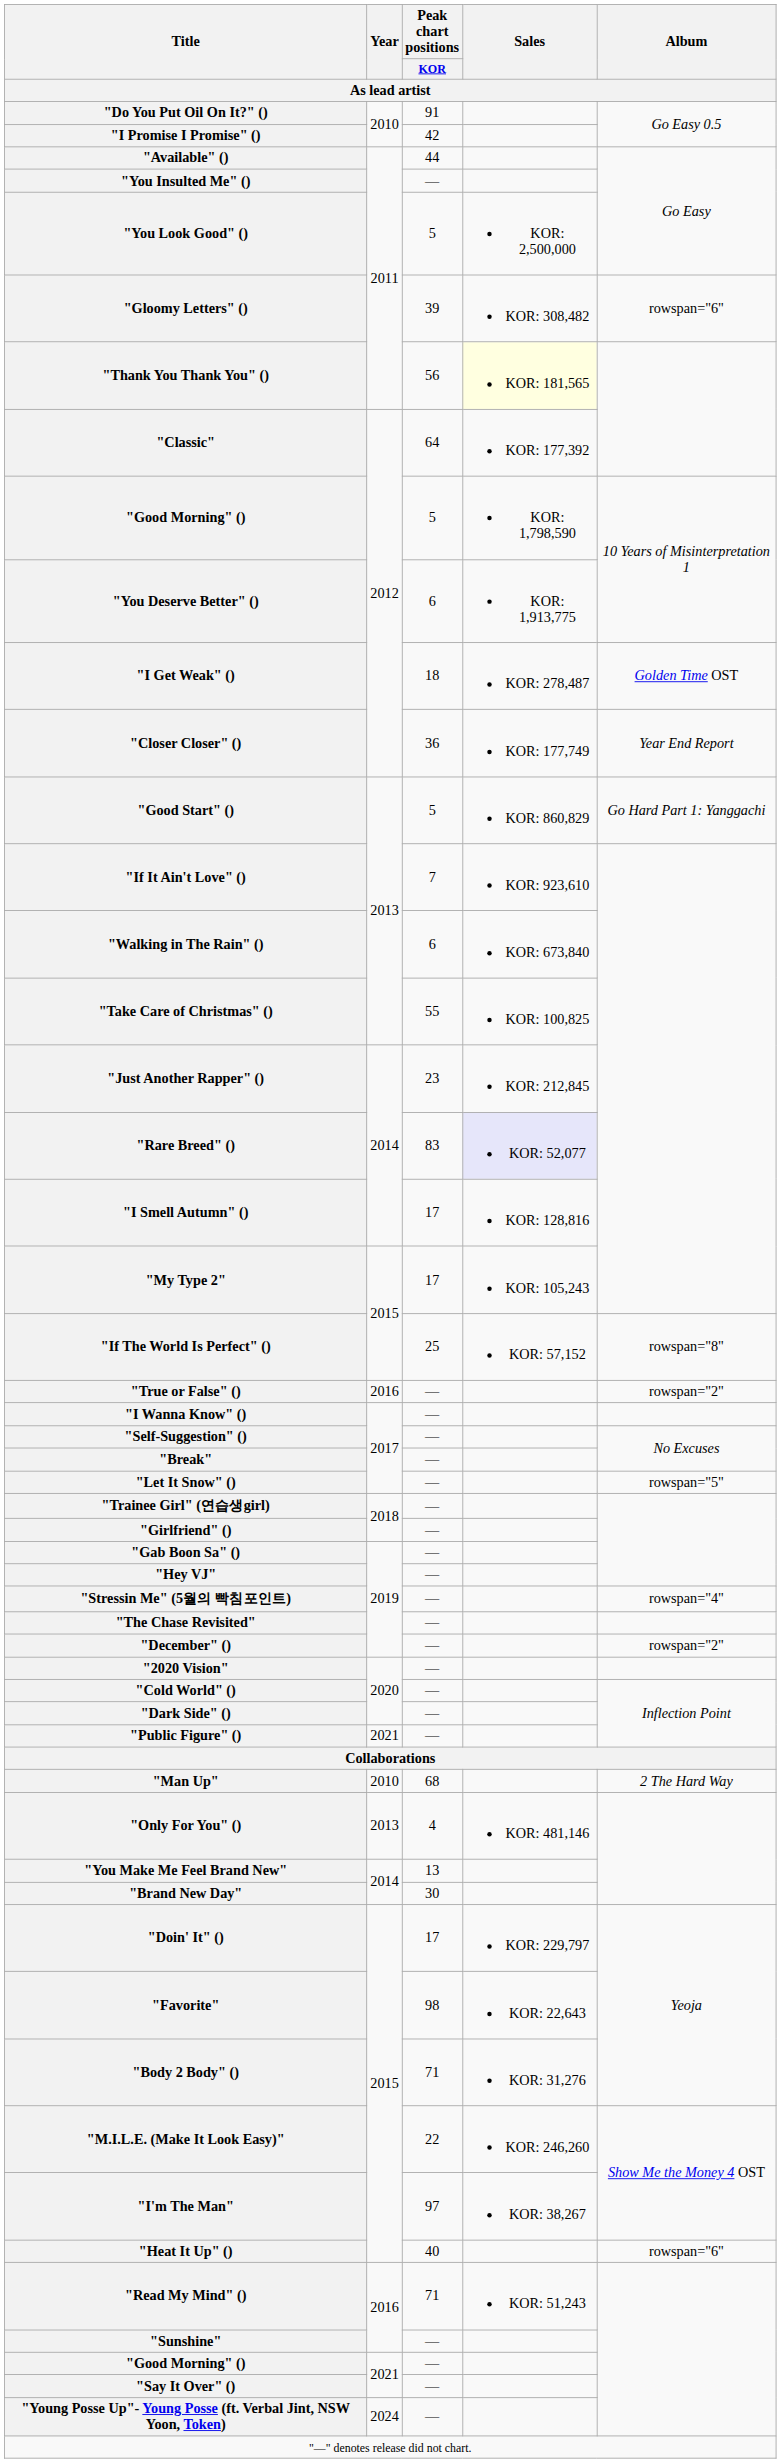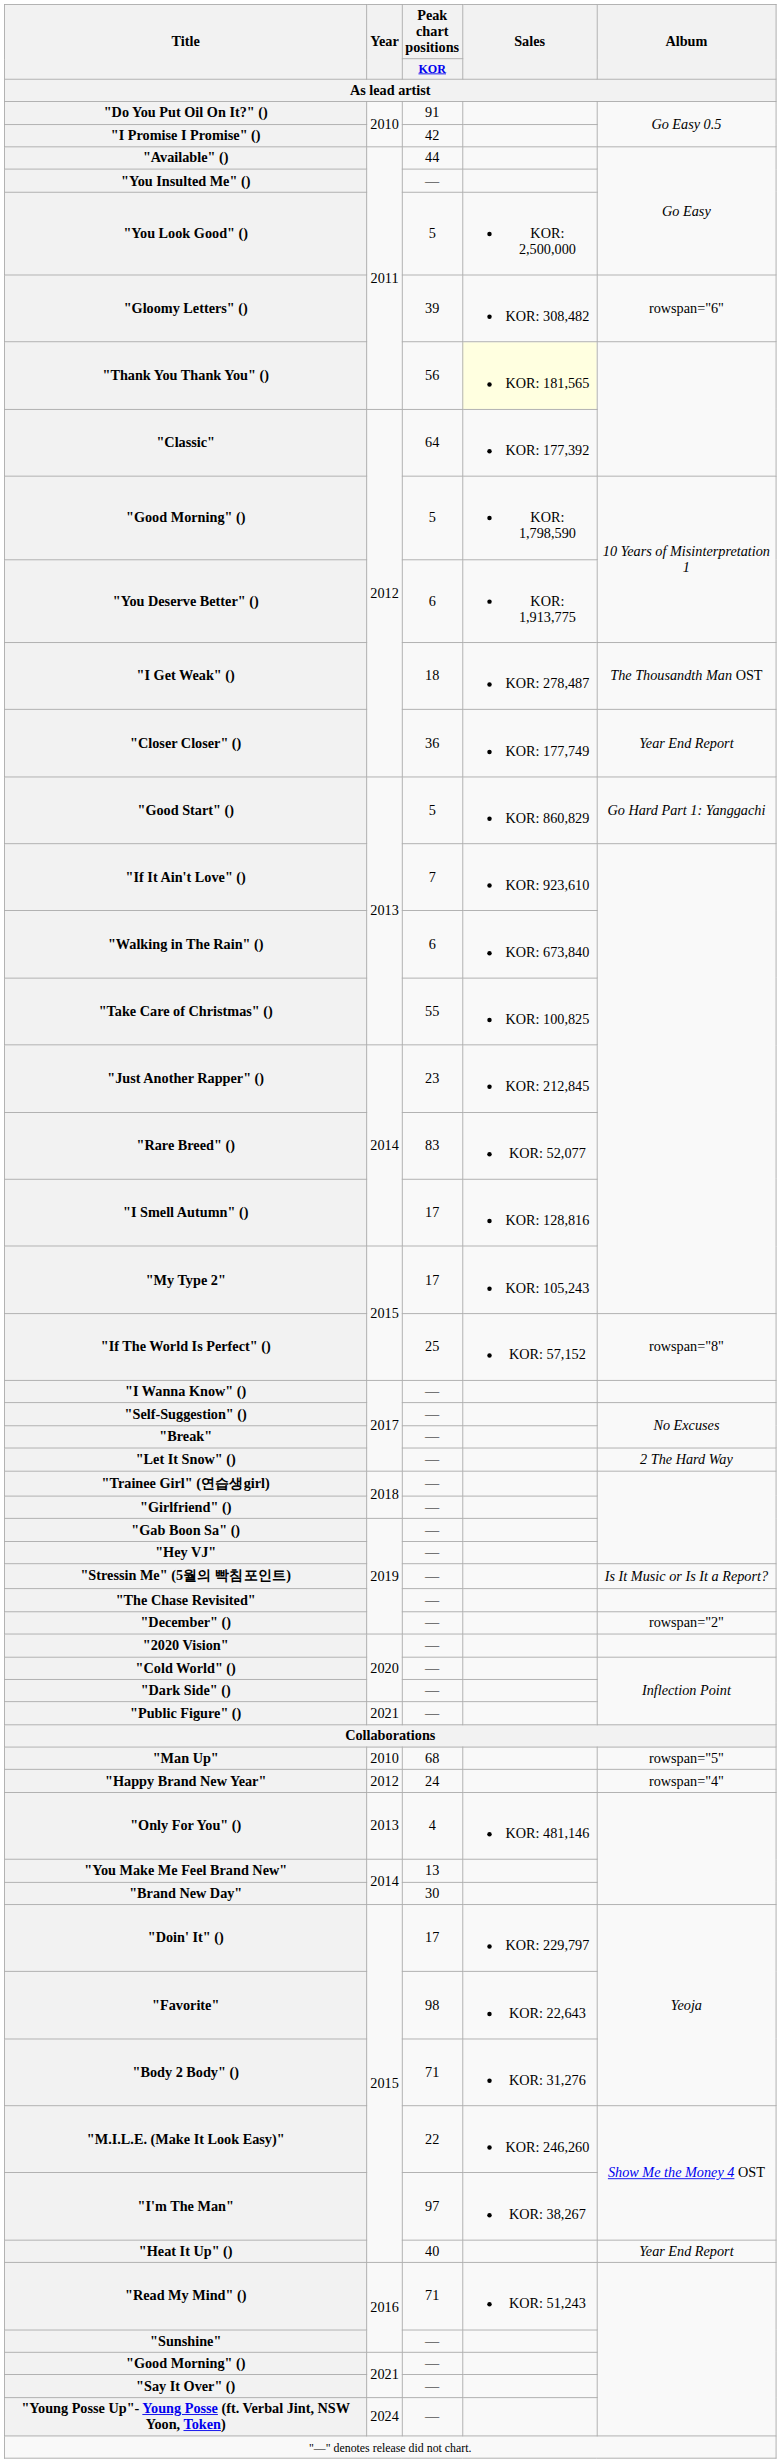(686, 676) Golden Time OST -> (686, 676) The Thousandth Man OST
(530, 1154) lavender background -> (530, 1154) no background
- row: (186, 1391)
(686, 1482) rowspan="5" -> (686, 1459) 2 The Hard Way
(686, 1599) rowspan="4" -> (686, 1576) Is It Music or Is It a Report?
(686, 1781) 2 The Hard Way -> (686, 1758) rowspan="5"
+ row: (186, 1781)
(686, 2251) rowspan="6" -> (686, 2251) Year End Report
